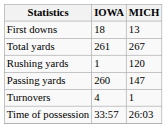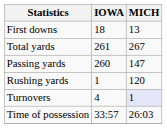rows swapped: (38, 64) <-> (36, 81)
(132, 98) no background -> (132, 98) lavender background
